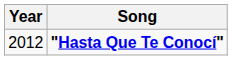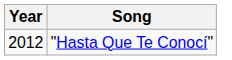(137, 42) bold -> (132, 42) normal
